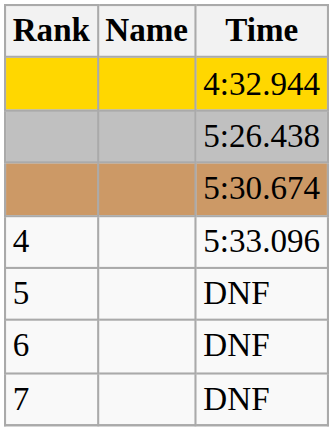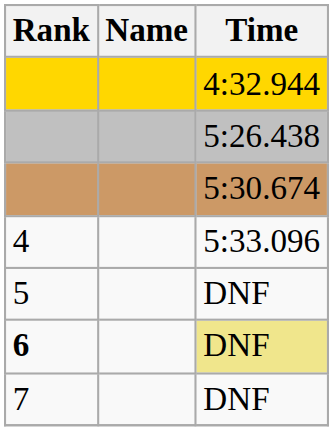(21, 345) normal -> (21, 345) bold
(236, 345) no background -> (236, 345) khaki background
